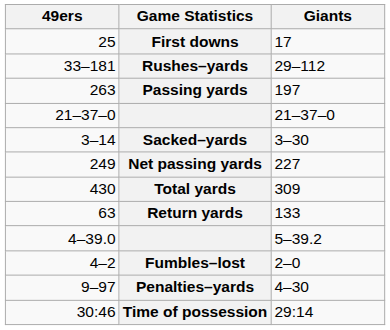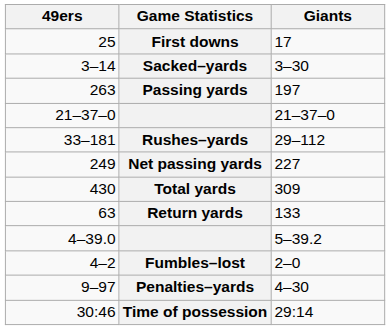rows swapped: (90, 66) <-> (98, 139)
